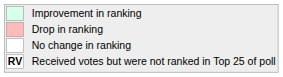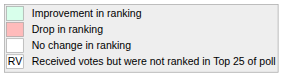(15, 62) bold -> (15, 62) normal
